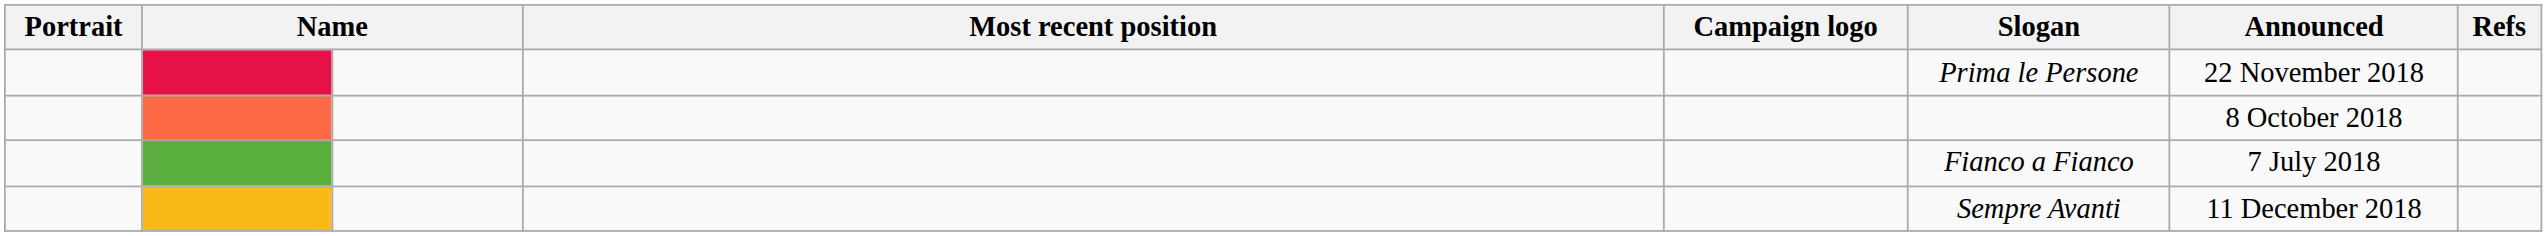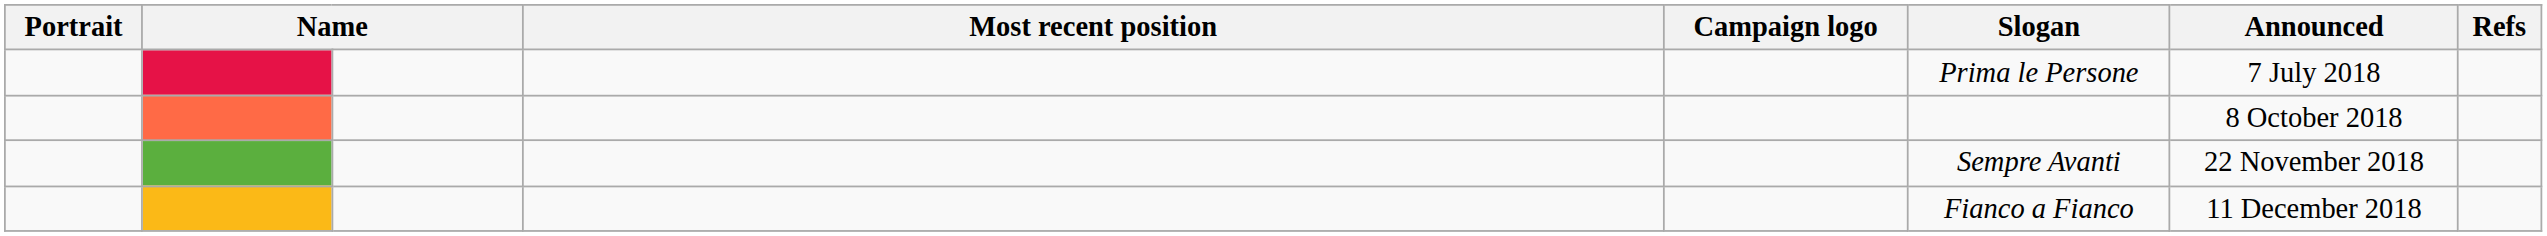(2314, 72) 22 November 2018 -> (2314, 72) 7 July 2018
(2039, 162) Fianco a Fianco -> (2039, 162) Sempre Avanti
(2314, 162) 7 July 2018 -> (2314, 162) 22 November 2018
(2039, 207) Sempre Avanti -> (2039, 207) Fianco a Fianco
